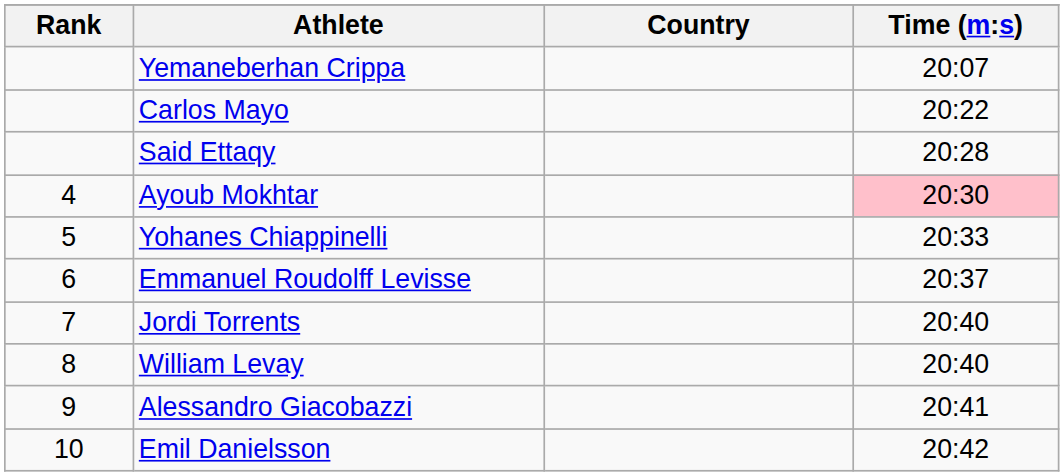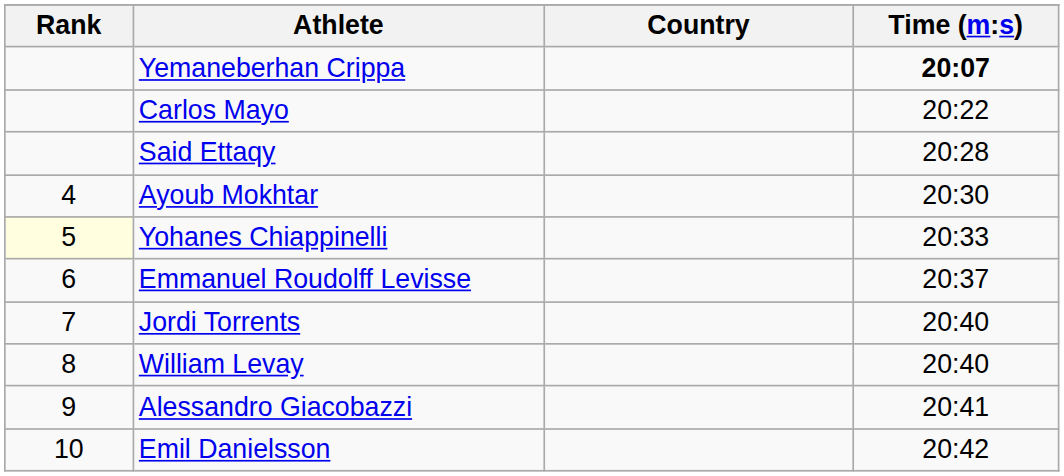(956, 68) normal -> (956, 68) bold
(956, 195) pink background -> (956, 195) no background
(69, 237) no background -> (69, 237) lightyellow background
